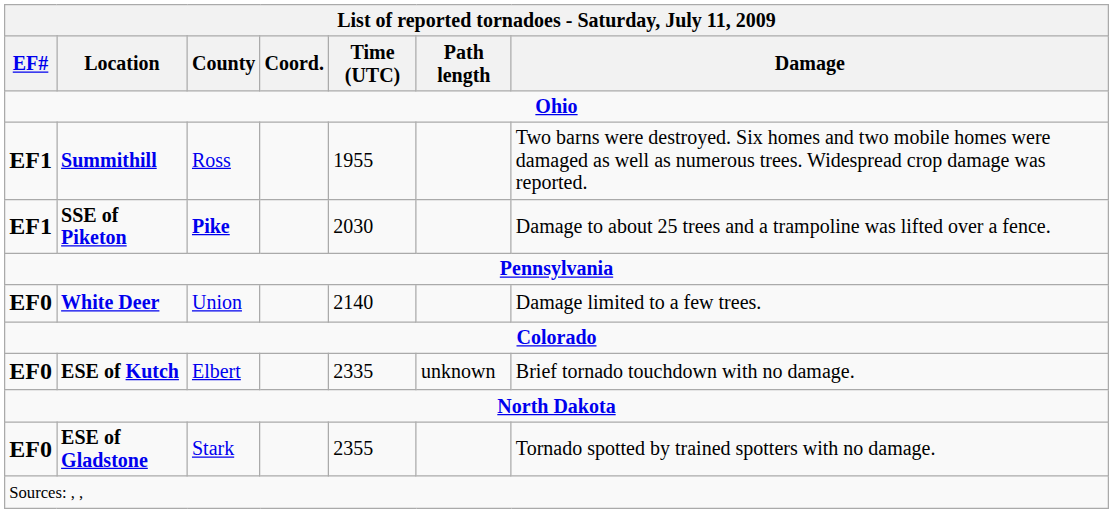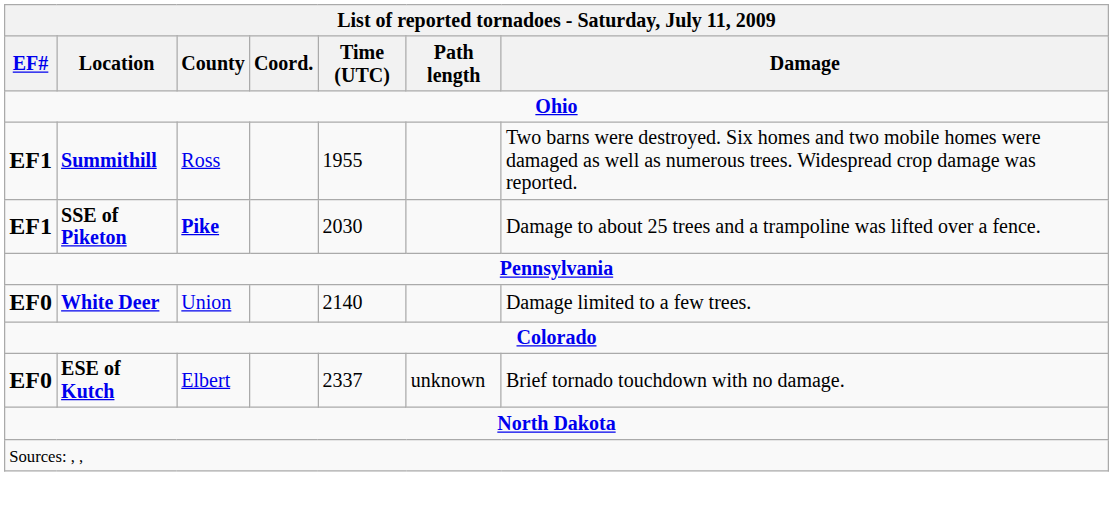(353, 371) 2335 -> (343, 380) 2337
- row: (104, 448)
